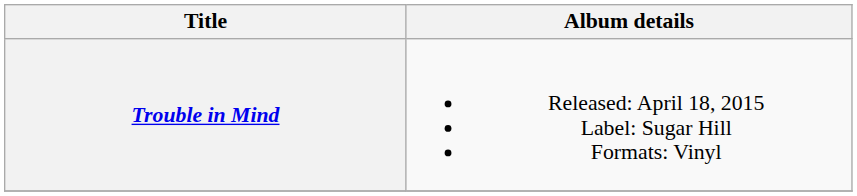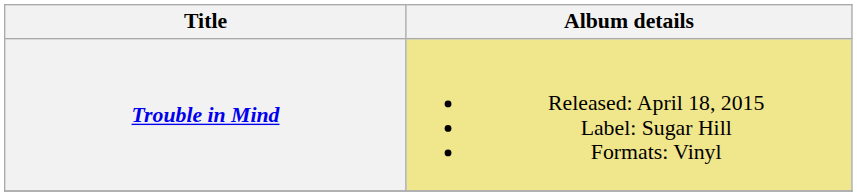(629, 127) no background -> (629, 127) khaki background
